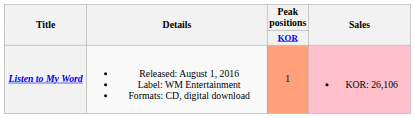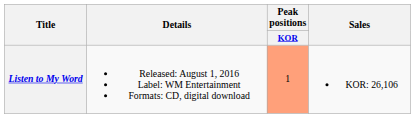(359, 85) pink background -> (359, 85) no background
